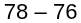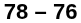(41, 11) normal -> (41, 11) bold
